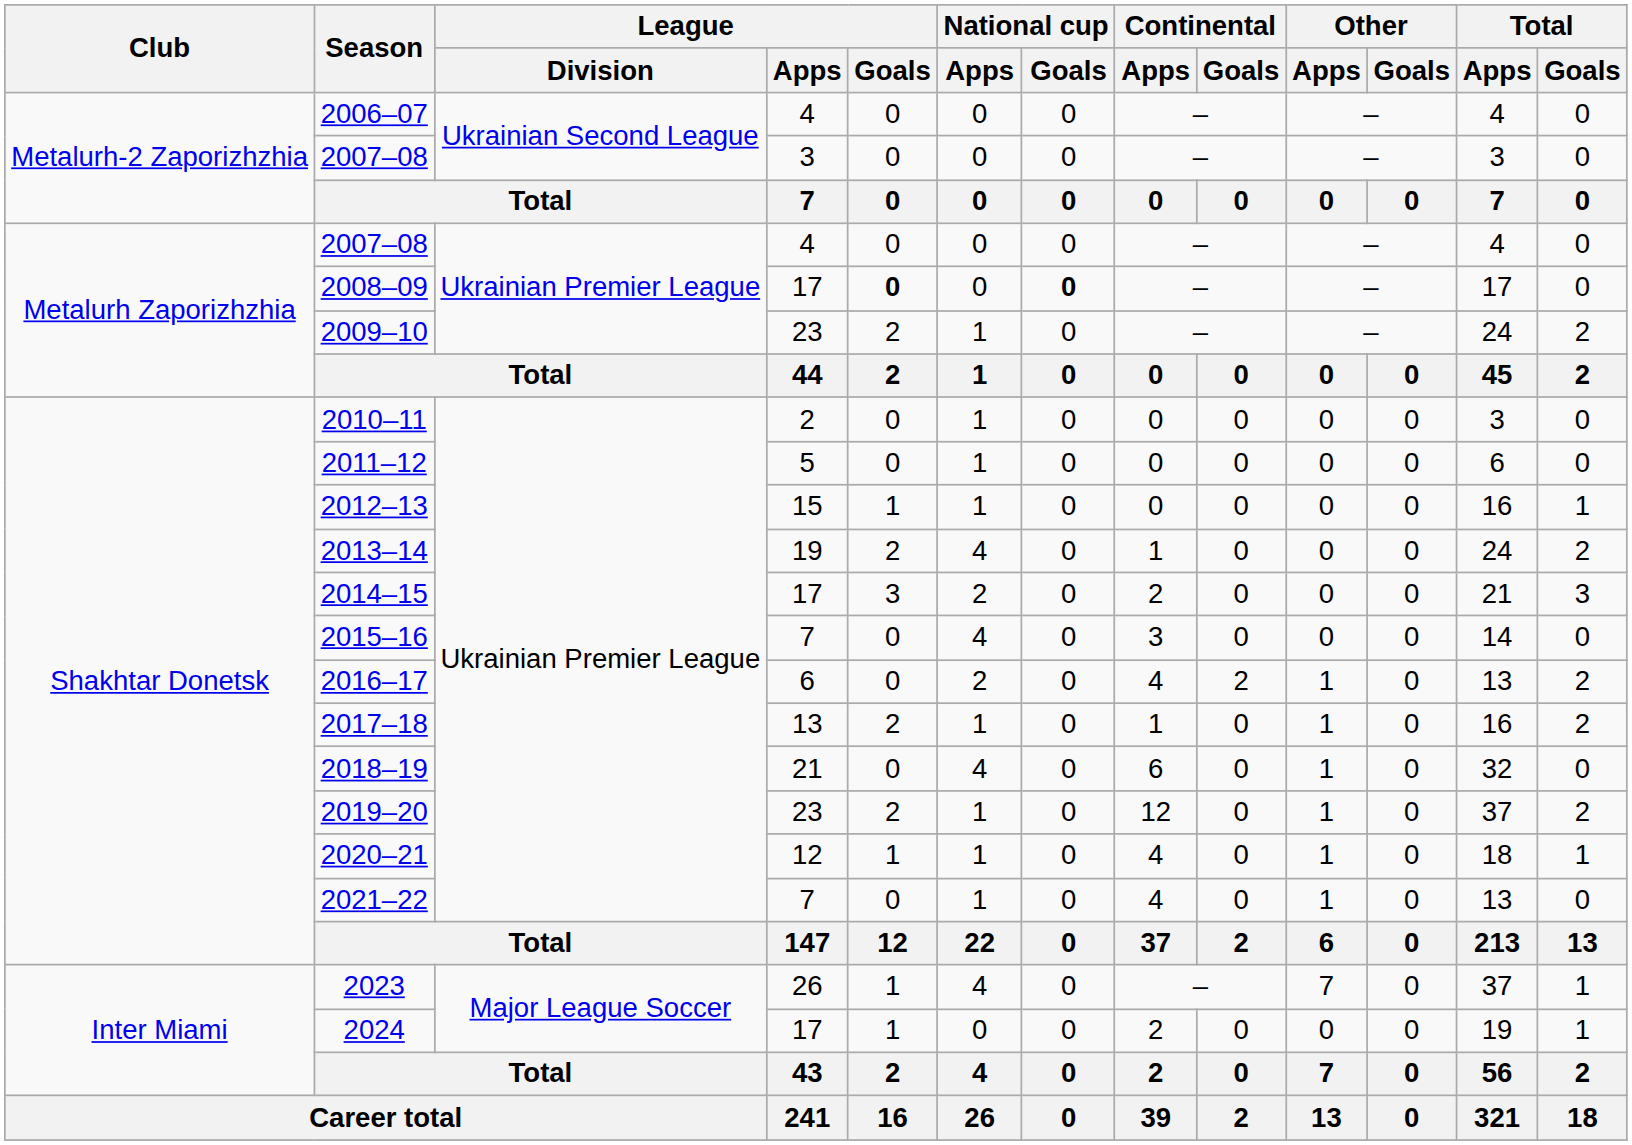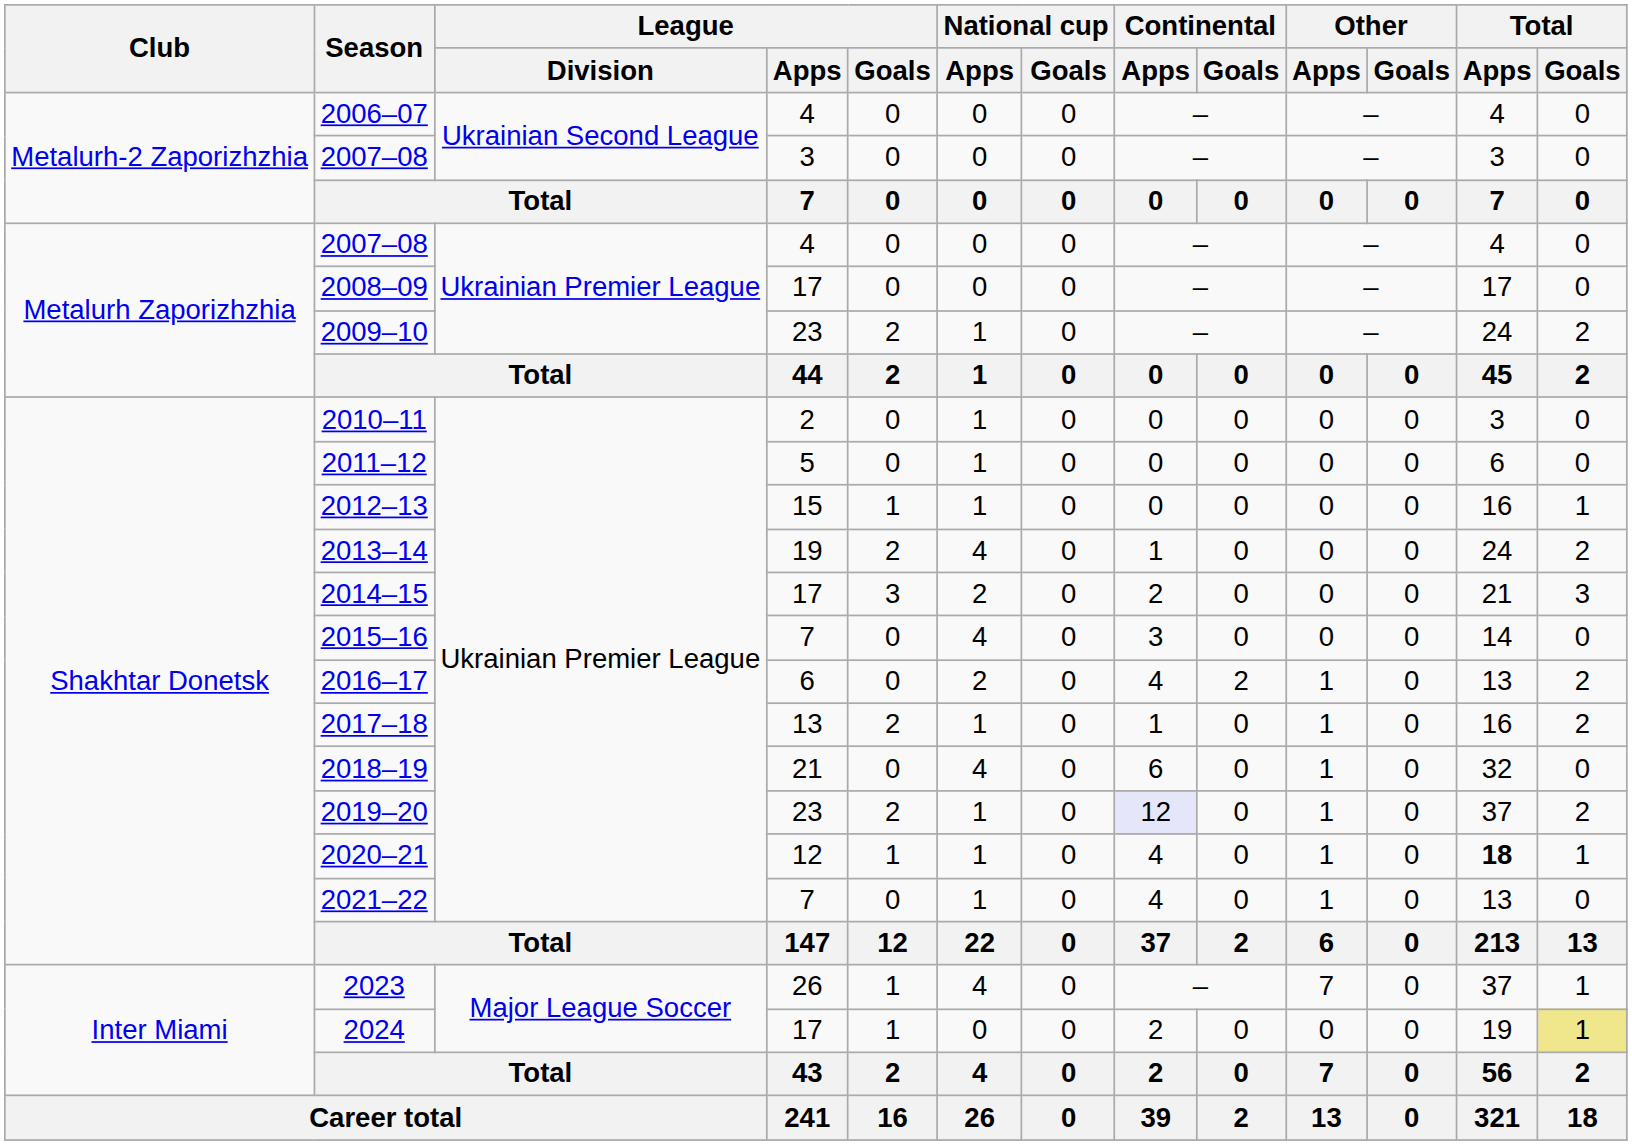(893, 288) bold -> (893, 288) normal
(1069, 288) bold -> (1069, 288) normal
(1156, 811) no background -> (1156, 811) lavender background
(1497, 855) normal -> (1497, 855) bold
(1582, 1030) no background -> (1582, 1030) khaki background
